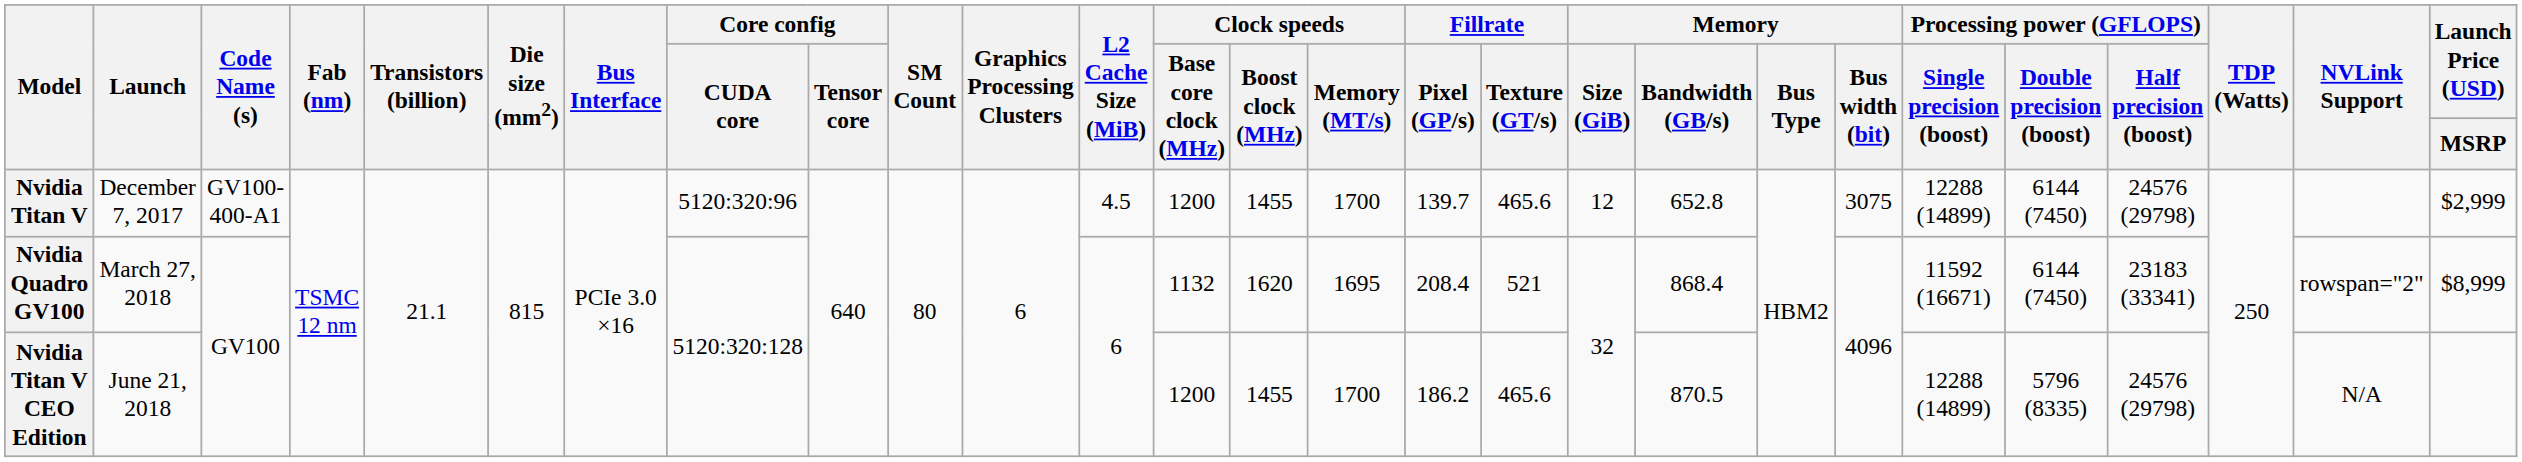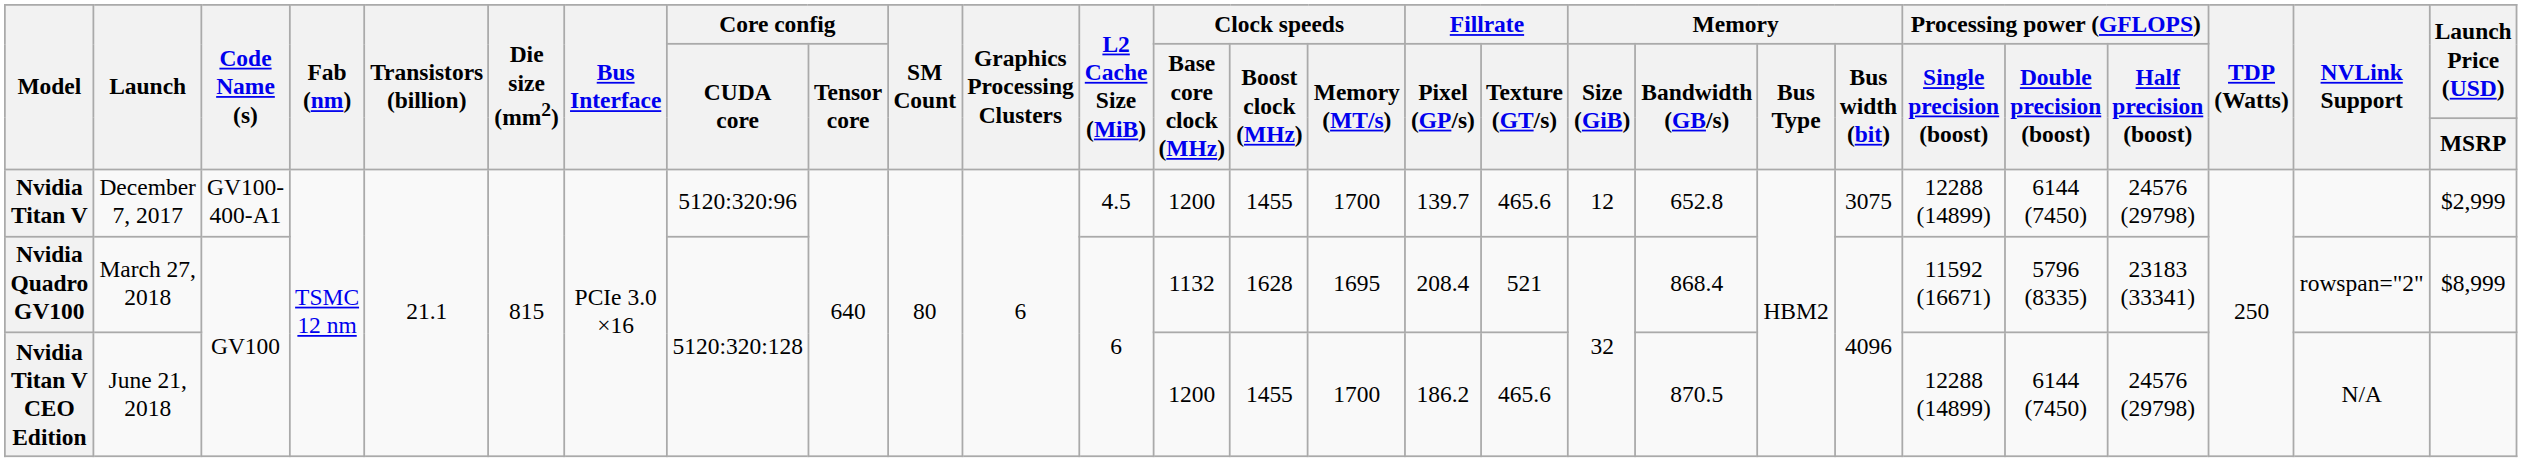(1269, 284) 1620 -> (1269, 284) 1628
(2056, 284) 6144 (7450) -> (2056, 284) 5796 (8335)
(2056, 394) 5796 (8335) -> (2056, 394) 6144 (7450)
